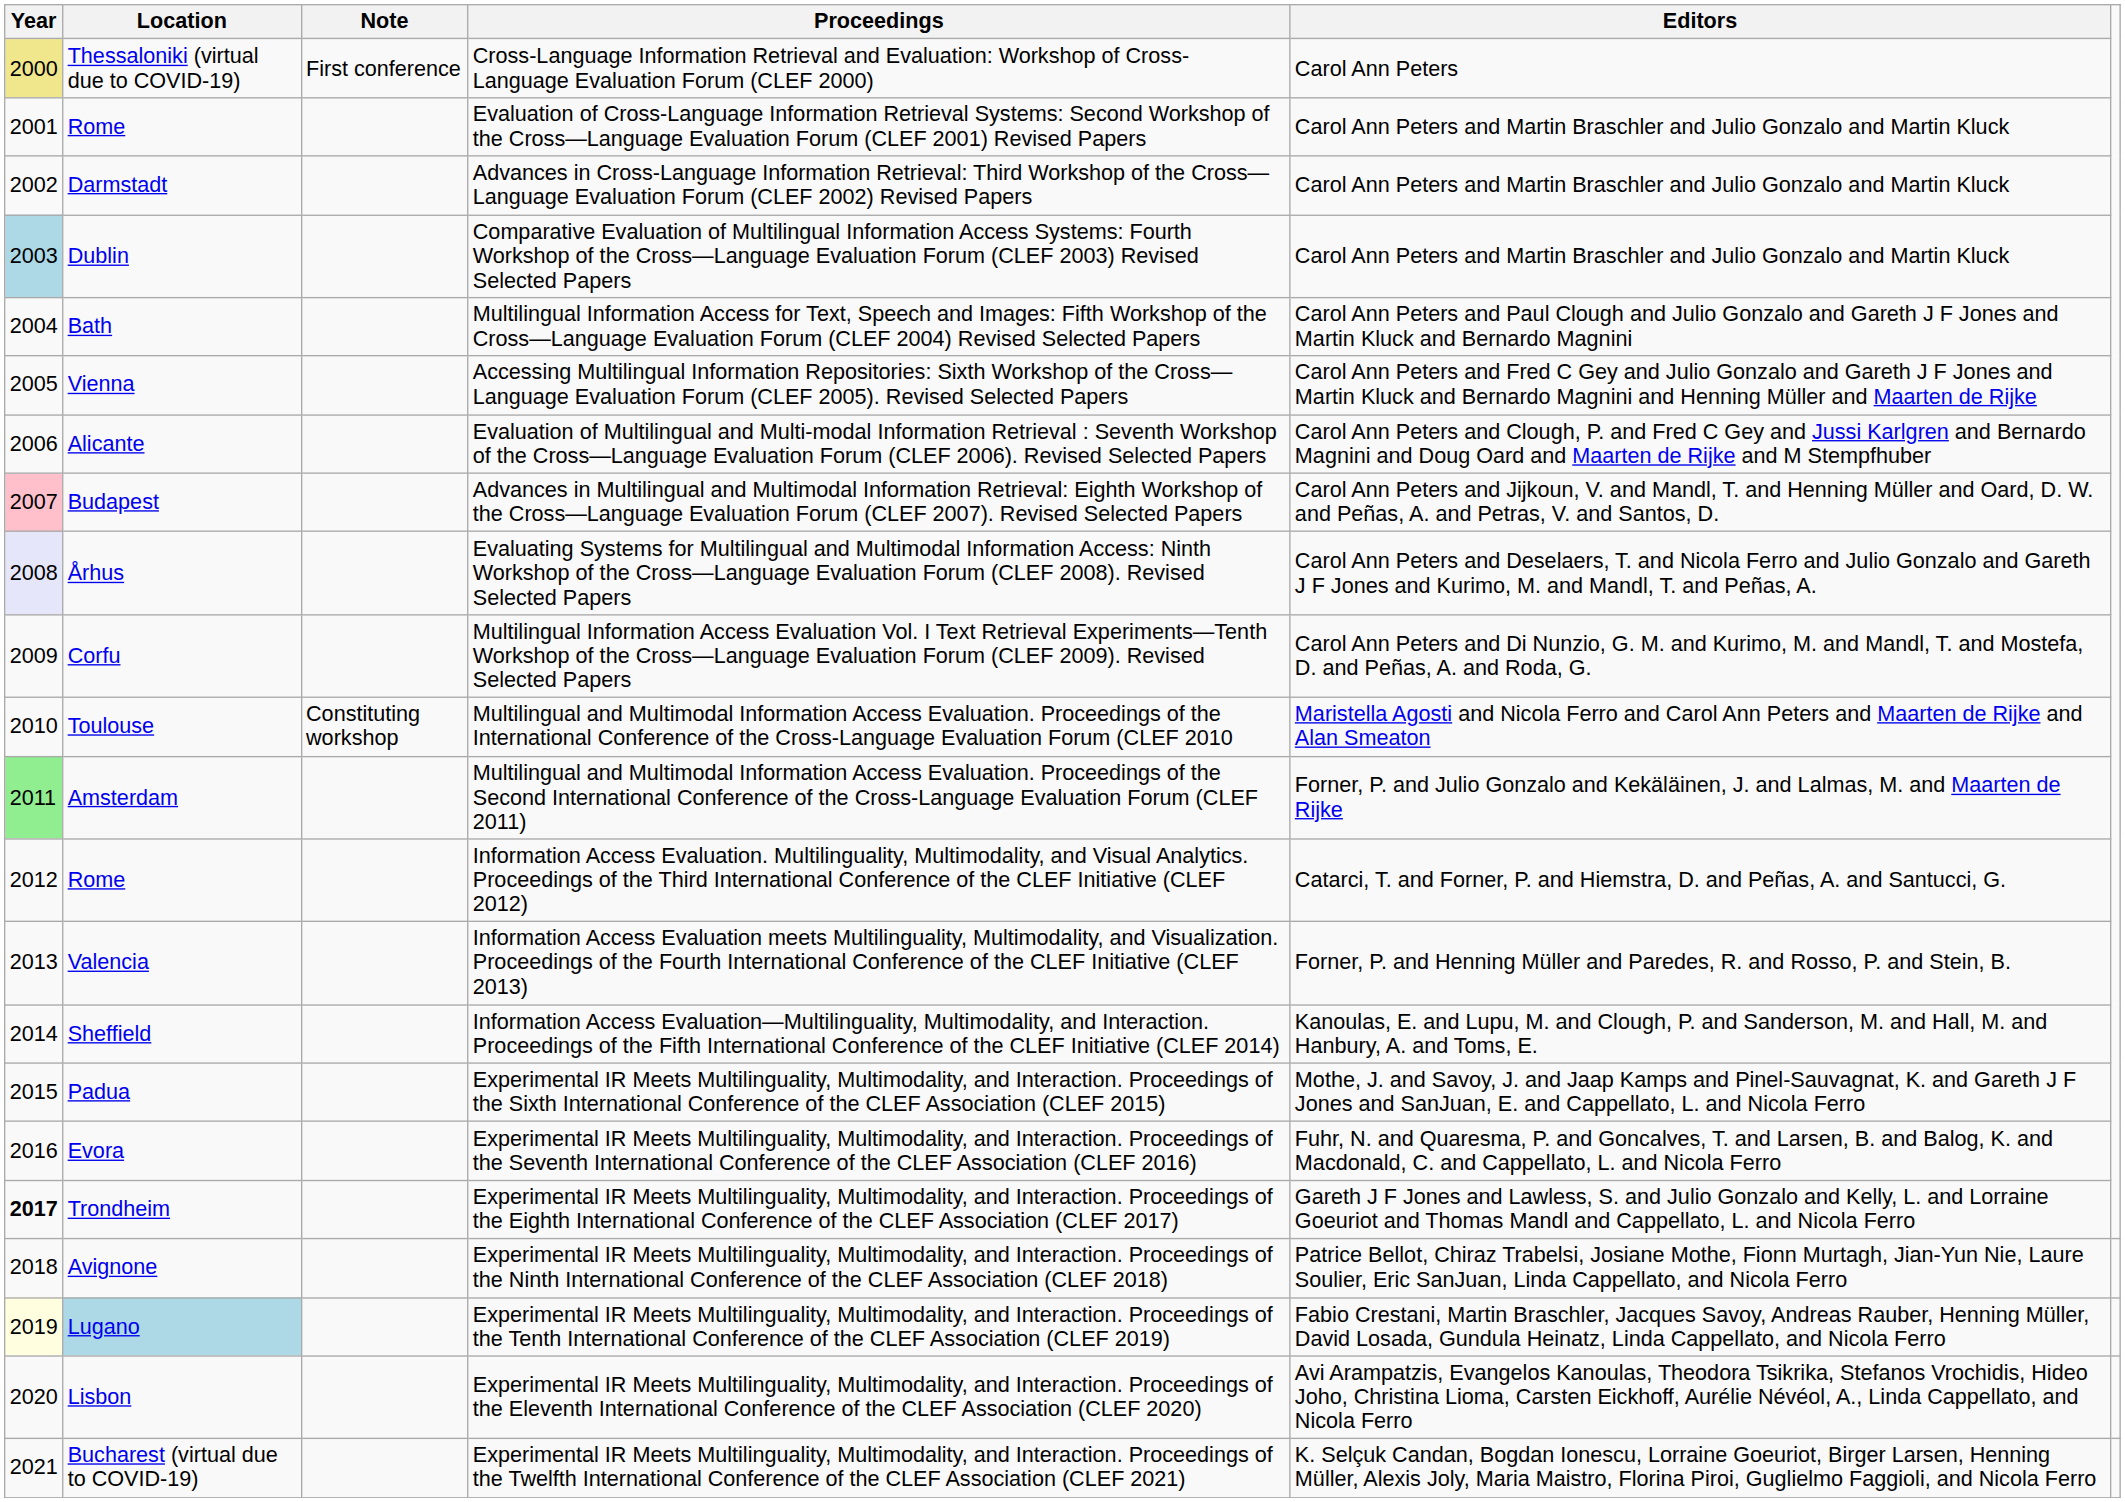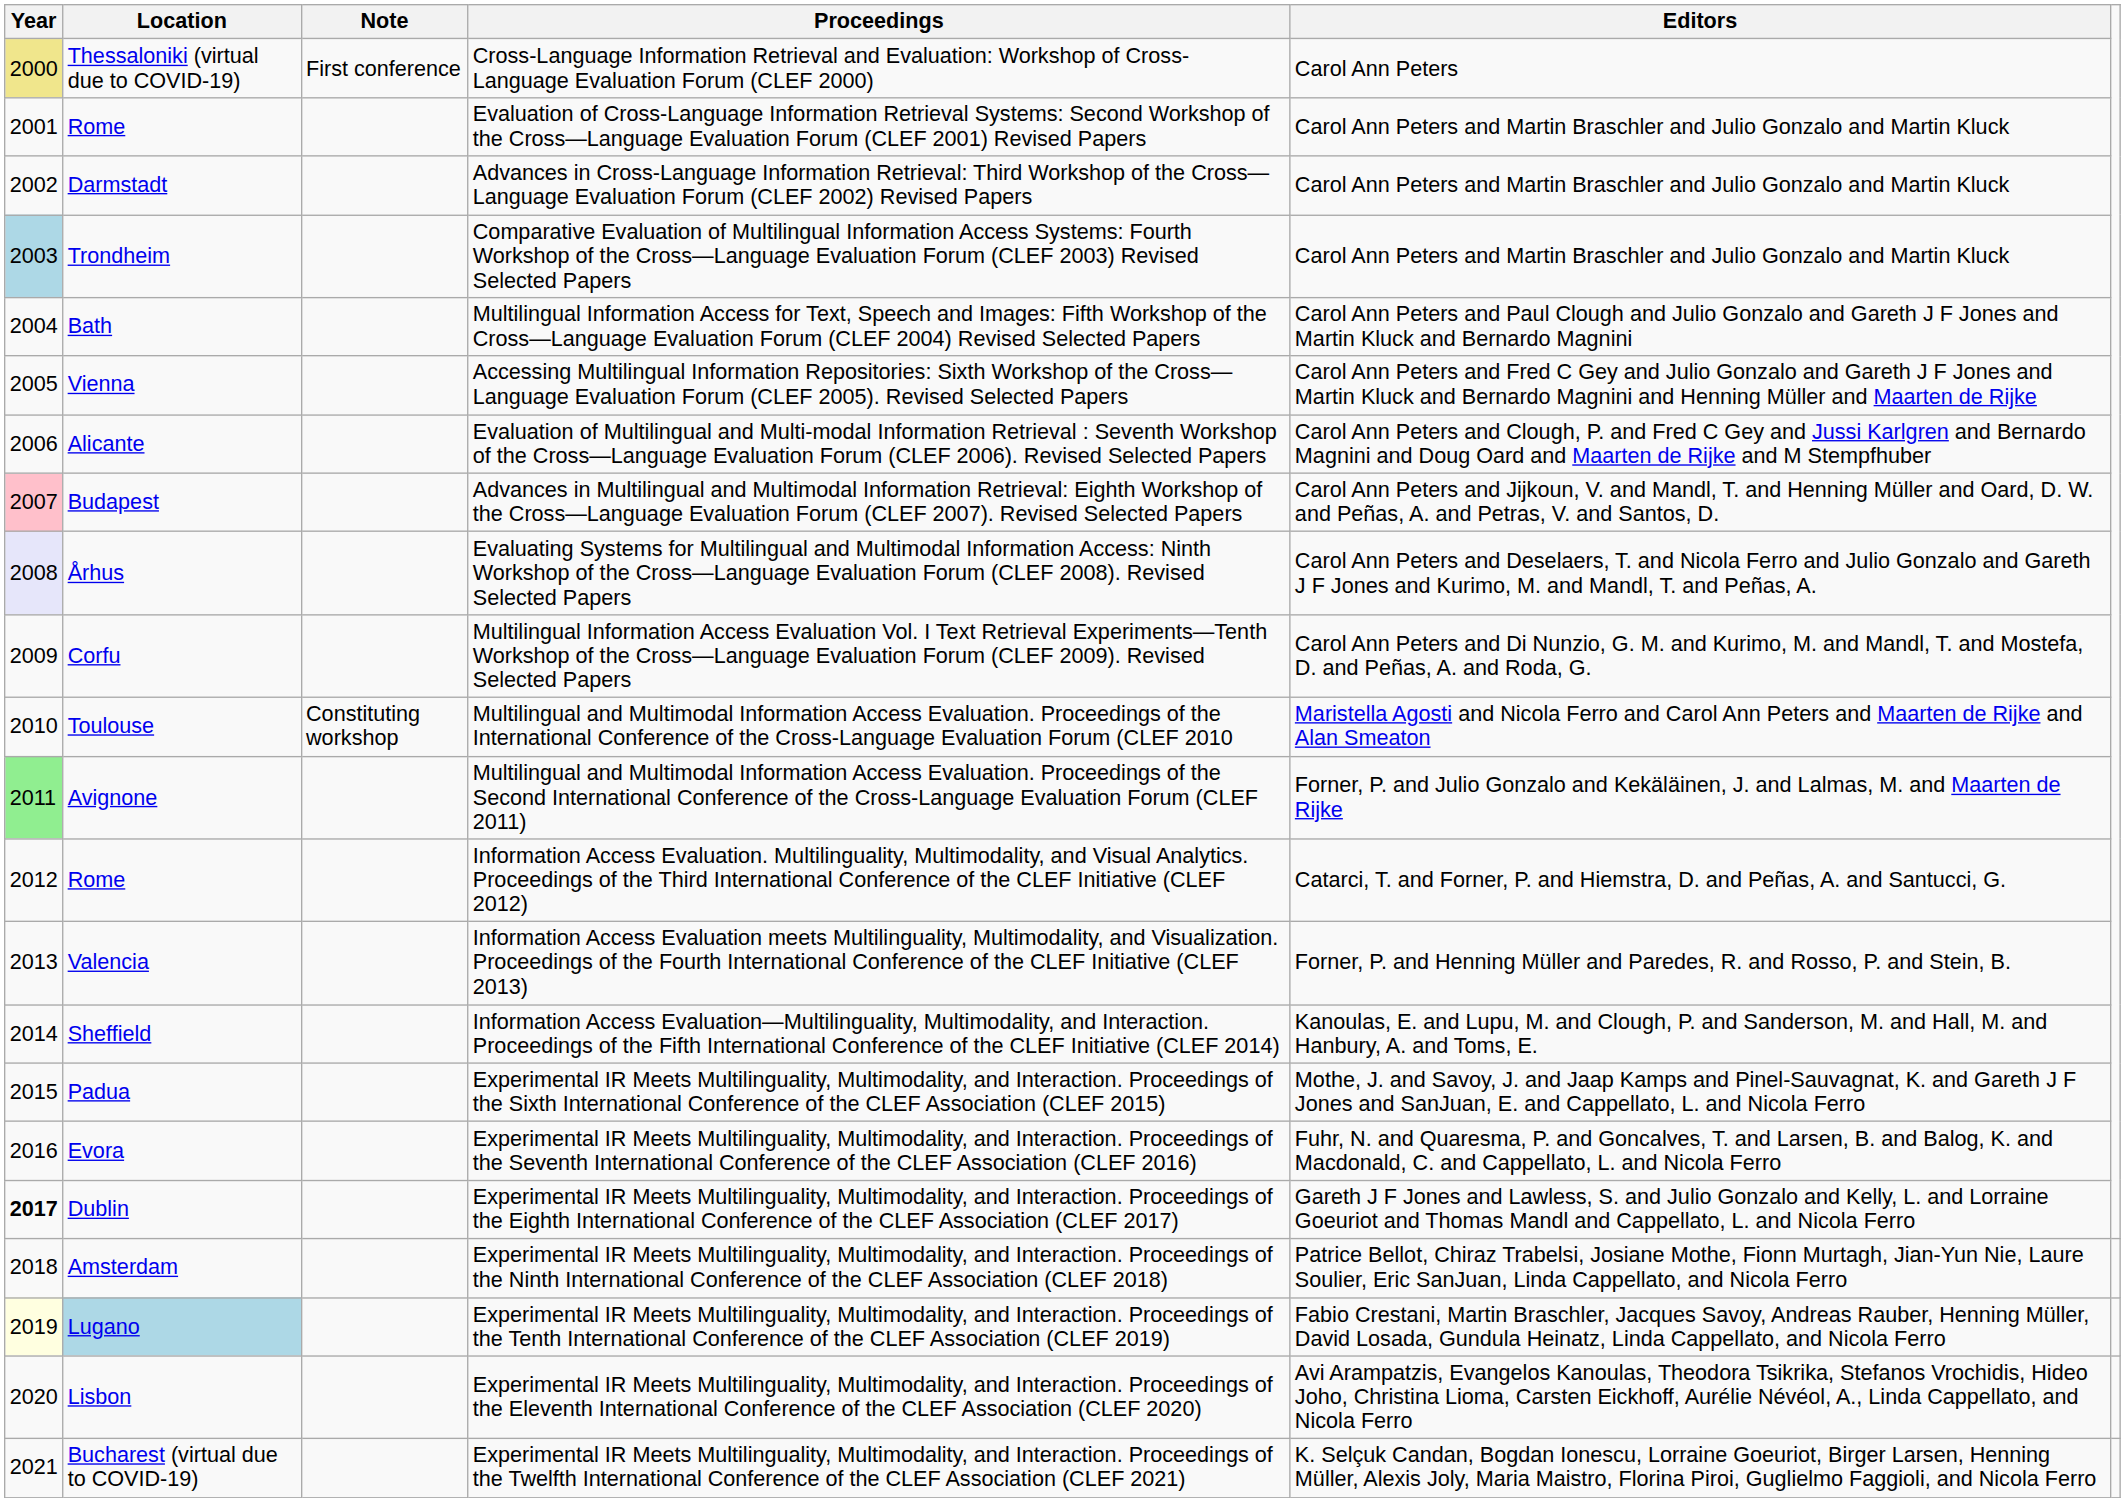(98, 255) Dublin -> (119, 255) Trondheim
(123, 797) Amsterdam -> (113, 797) Avignone
(119, 1209) Trondheim -> (98, 1209) Dublin
(113, 1267) Avignone -> (123, 1267) Amsterdam
